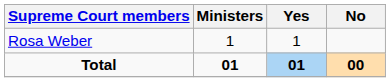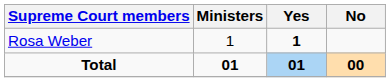(296, 40) normal -> (296, 40) bold
